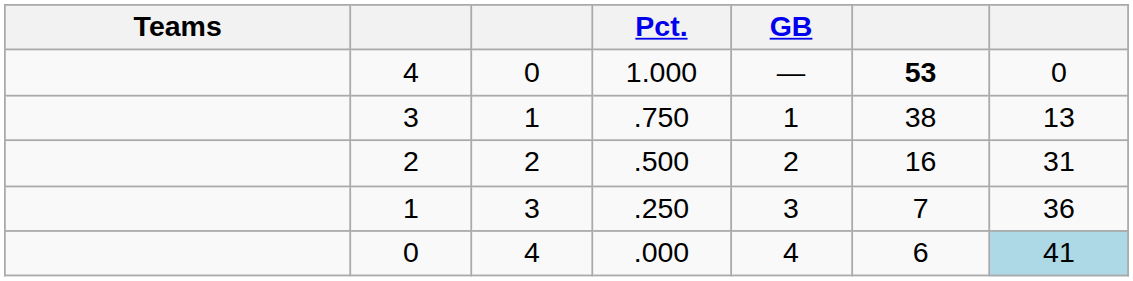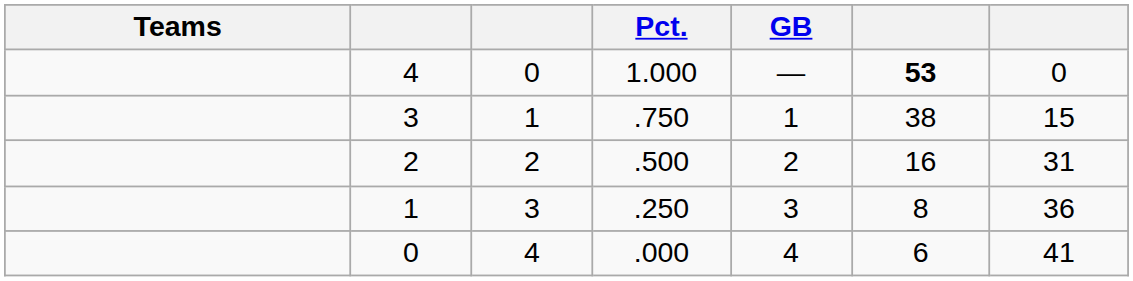(1059, 117) 13 -> (1059, 117) 15
(921, 207) 7 -> (921, 207) 8
(1059, 252) lightblue background -> (1059, 252) no background
